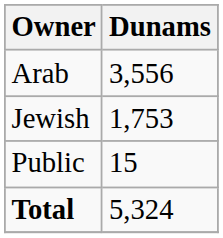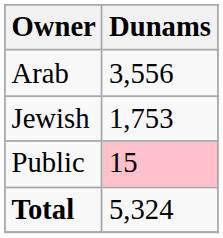(123, 163) no background -> (123, 163) pink background
